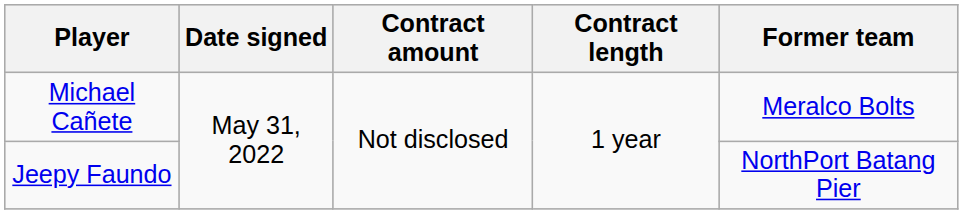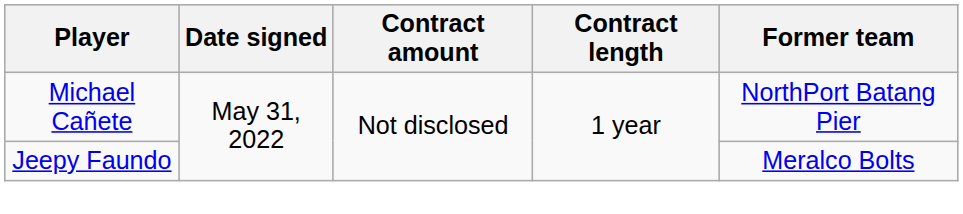(838, 106) Meralco Bolts -> (838, 106) NorthPort Batang Pier
(838, 174) NorthPort Batang Pier -> (838, 160) Meralco Bolts
